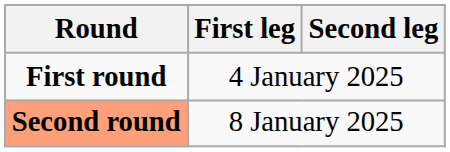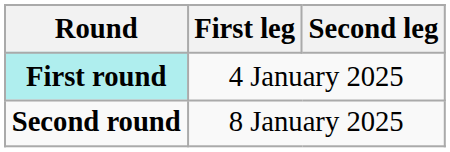(96, 75) no background -> (96, 75) paleturquoise background
(96, 123) lightsalmon background -> (96, 123) no background
